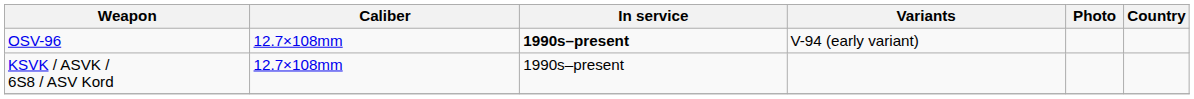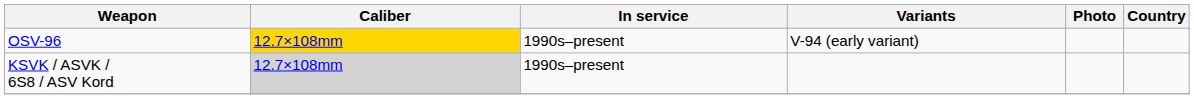(298, 40) no background -> (298, 40) gold background
(576, 40) bold -> (574, 40) normal
(298, 64) no background -> (298, 64) lightgrey background
